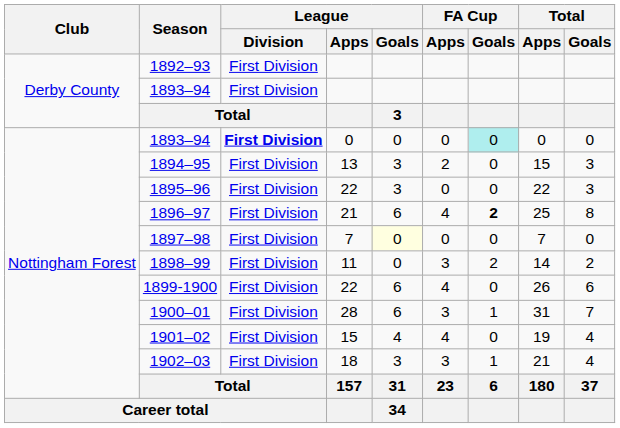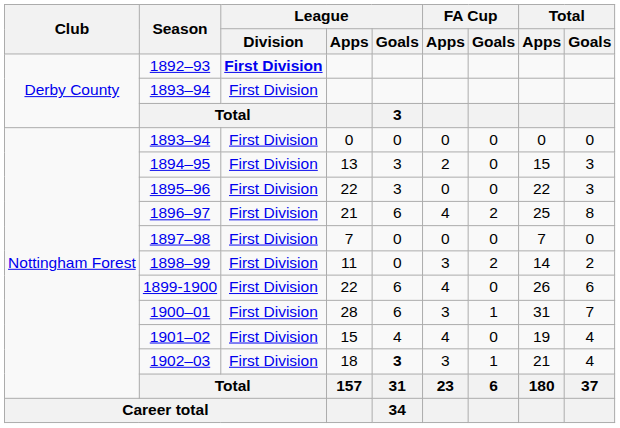(273, 66) normal -> (273, 66) bold
(273, 139) bold -> (273, 139) normal
(493, 139) paleturquoise background -> (493, 139) no background
(493, 213) bold -> (493, 213) normal
(397, 238) lightyellow background -> (397, 238) no background
(397, 361) normal -> (397, 361) bold
